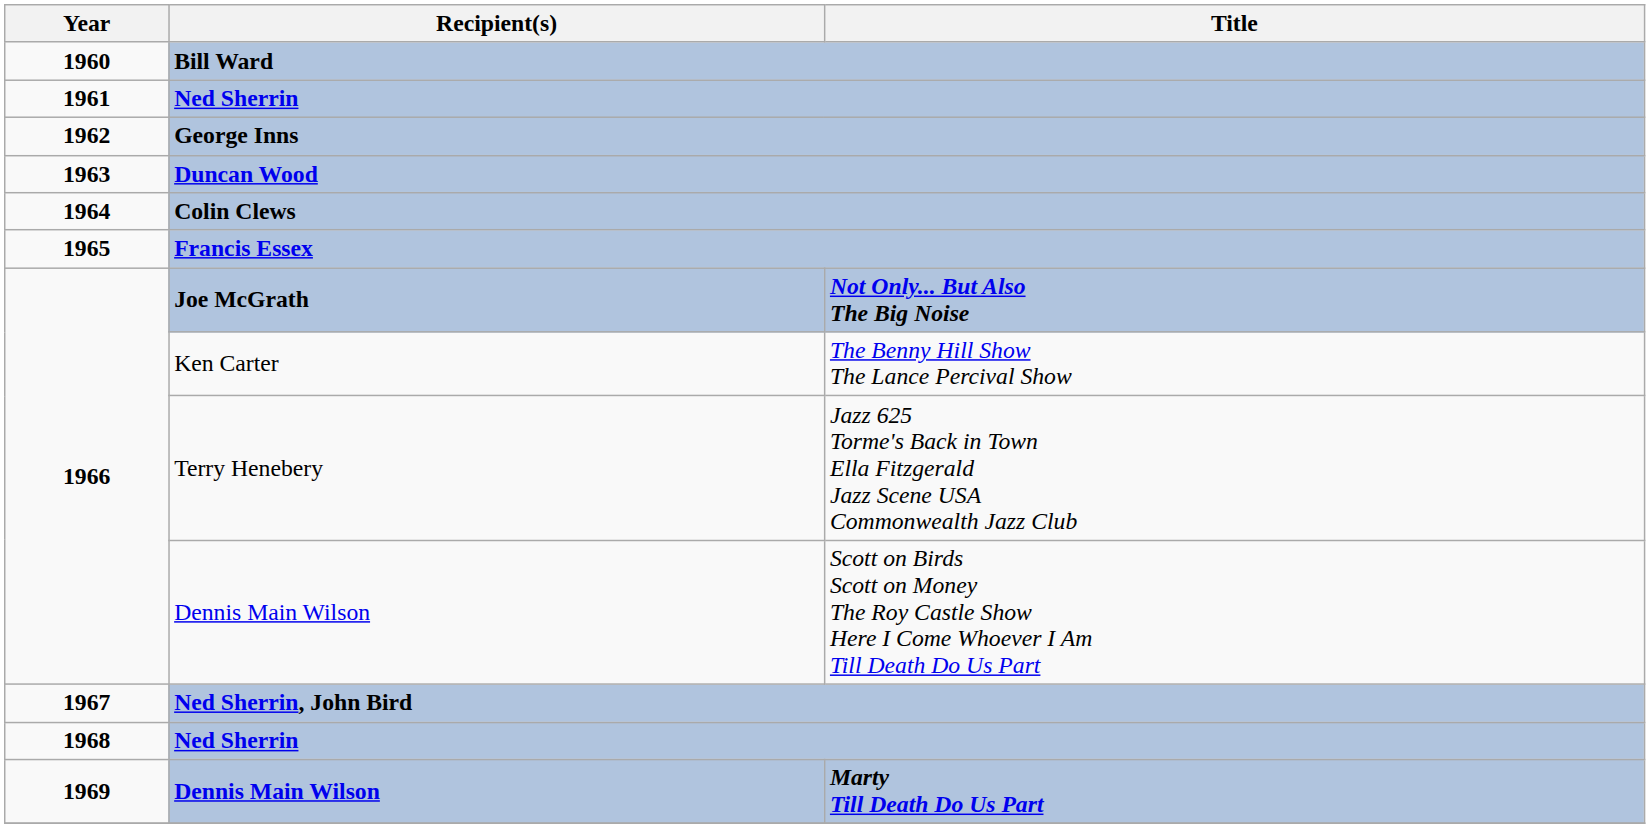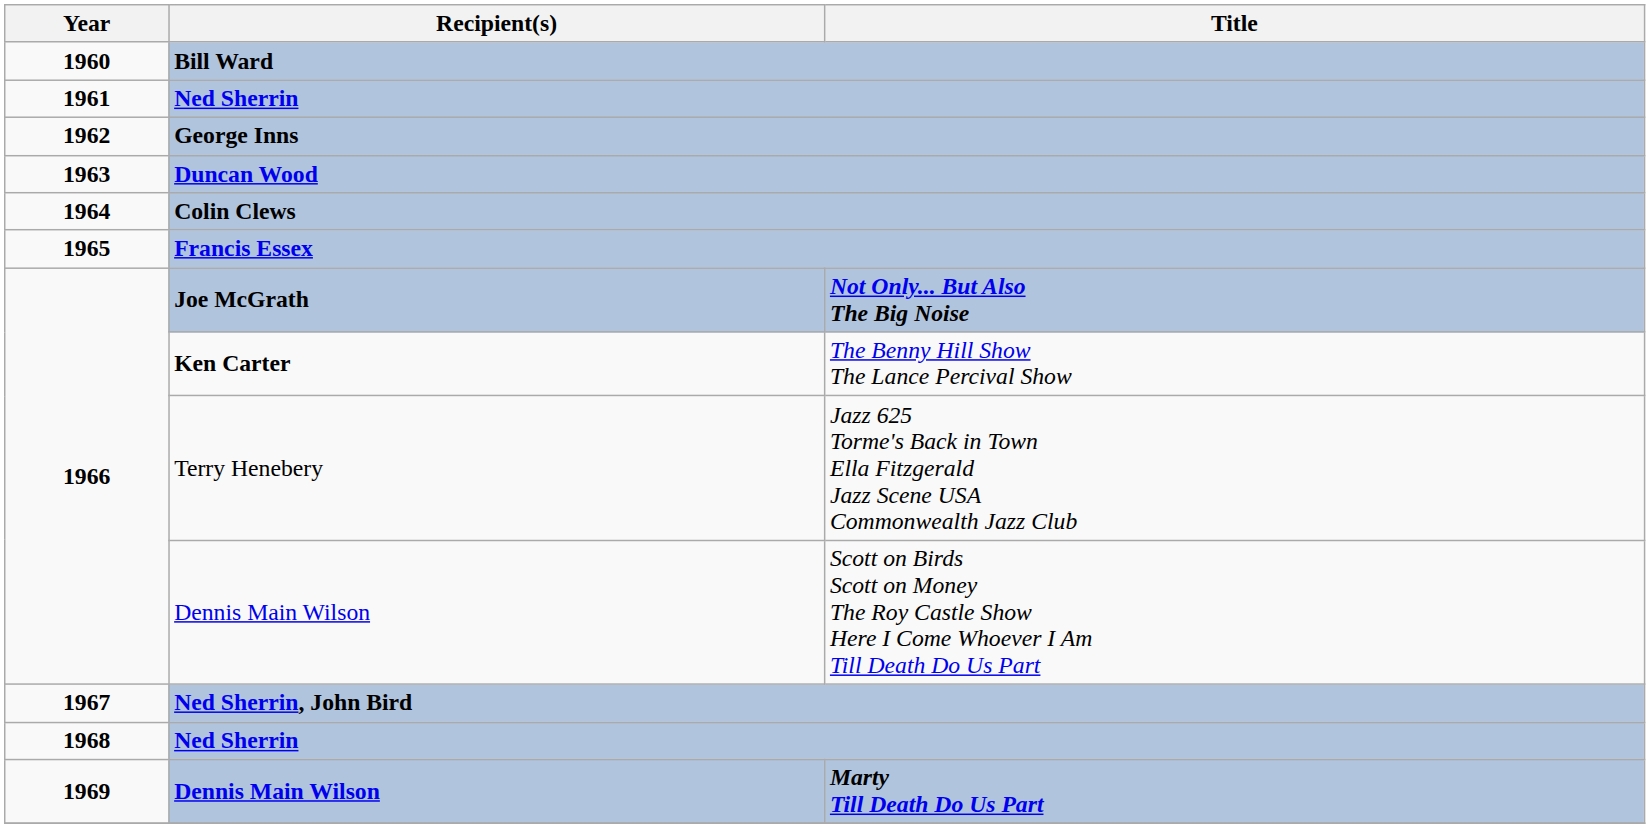(226, 363) normal -> (232, 363) bold
